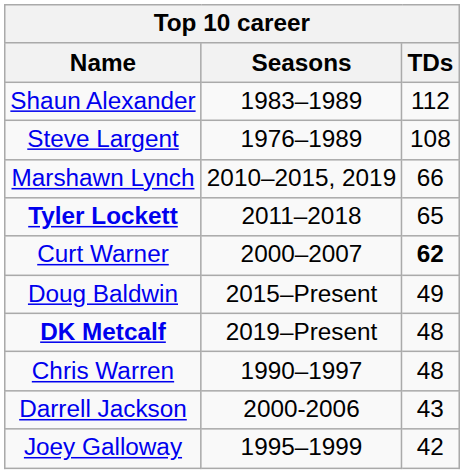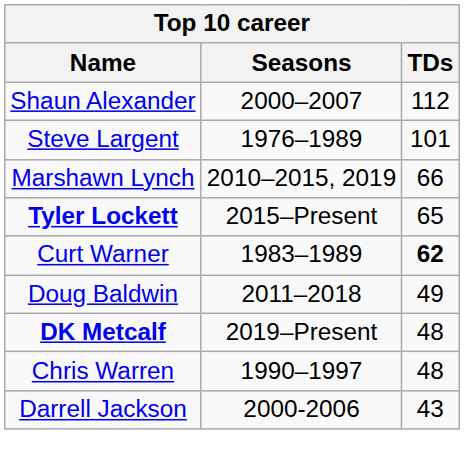(301, 100) 1983–1989 -> (301, 100) 2000–2007
(430, 139) 108 -> (430, 139) 101
(301, 216) 2011–2018 -> (302, 216) 2015–Present
(301, 255) 2000–2007 -> (301, 255) 1983–1989
(302, 293) 2015–Present -> (301, 293) 2011–2018
- row: (103, 448)
